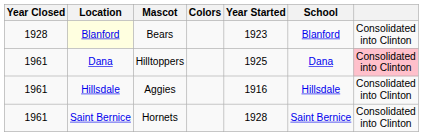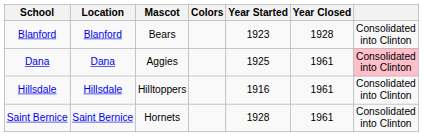columns swapped: (321, 12) <-> (36, 12)
(100, 34) lightyellow background -> (103, 34) no background
(160, 62) Hilltoppers -> (162, 62) Aggies
(160, 90) Aggies -> (162, 90) Hilltoppers
